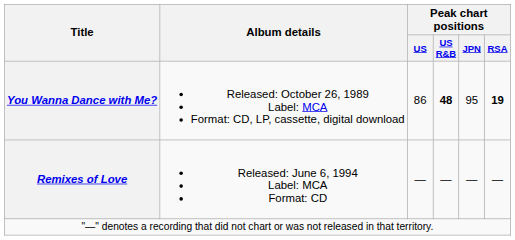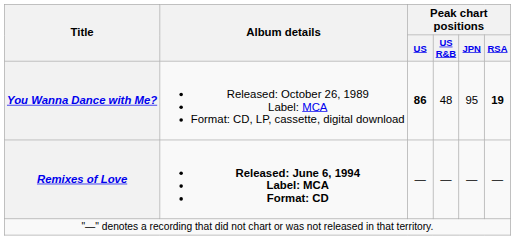(420, 100) normal -> (420, 100) bold
(446, 100) bold -> (446, 100) normal
(284, 186) normal -> (284, 186) bold
